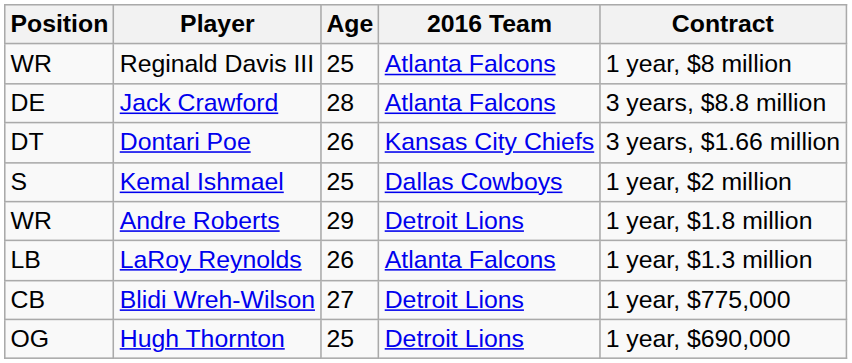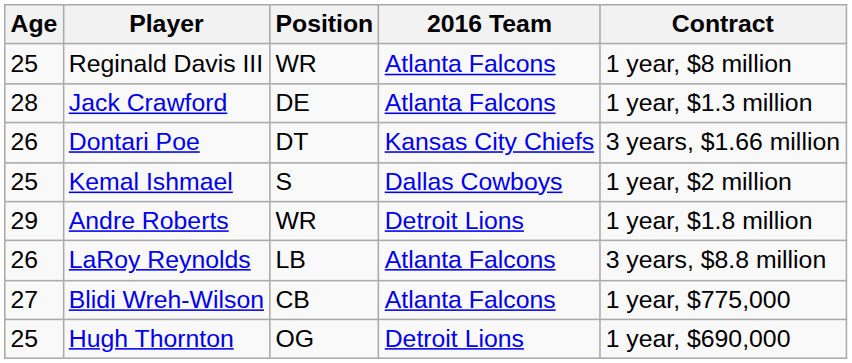columns swapped: (59, 24) <-> (350, 24)
(716, 102) 3 years, $8.8 million -> (709, 102) 1 year, $1.3 million
(709, 260) 1 year, $1.3 million -> (716, 260) 3 years, $8.8 million
(454, 299) Detroit Lions -> (470, 299) Atlanta Falcons
